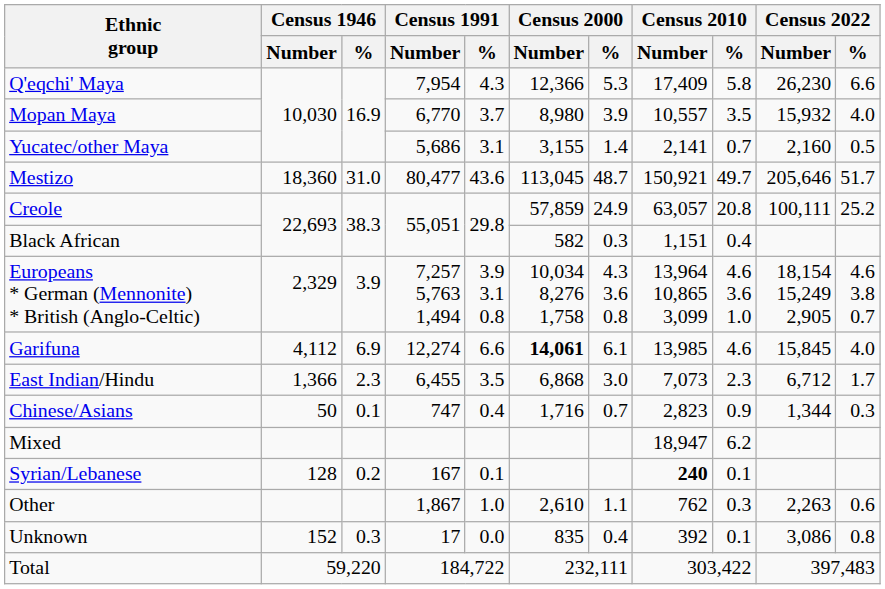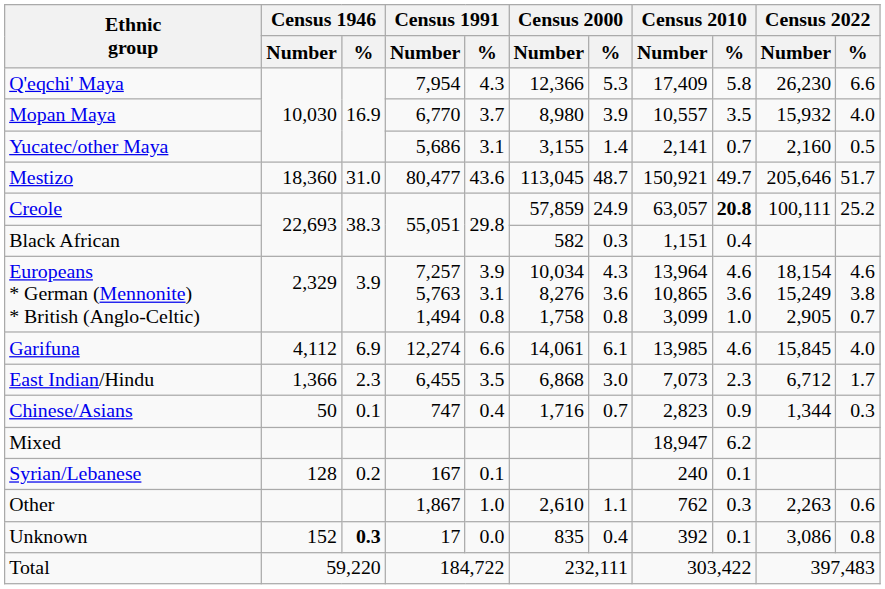(734, 209) normal -> (734, 209) bold
(557, 348) bold -> (557, 348) normal
(693, 473) bold -> (693, 473) normal
(368, 536) normal -> (368, 536) bold
